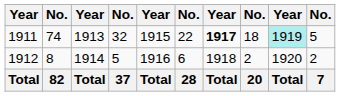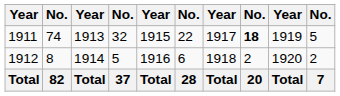(221, 36) bold -> (221, 36) normal
(251, 36) normal -> (251, 36) bold
(287, 36) paleturquoise background -> (287, 36) no background
